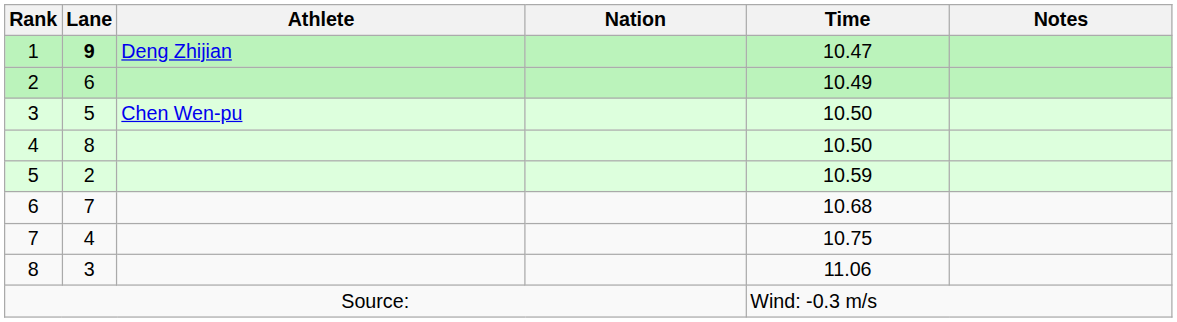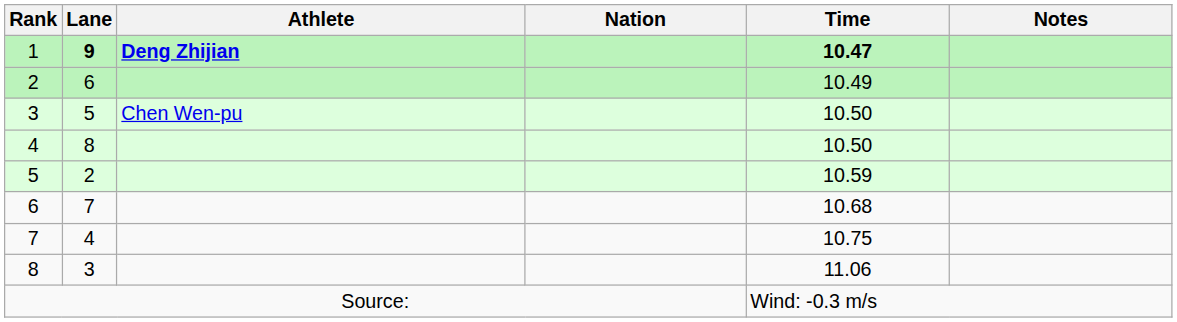(177, 51) normal -> (180, 51) bold
(848, 51) normal -> (848, 51) bold
